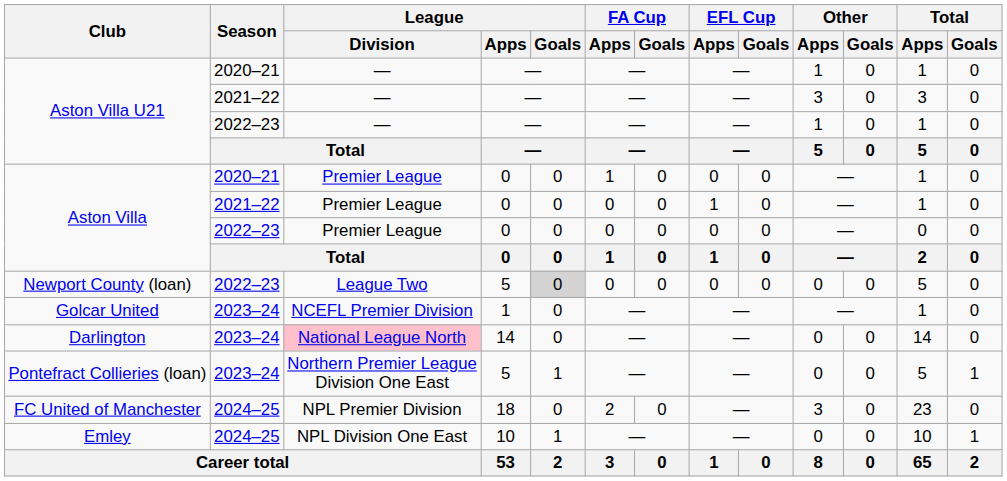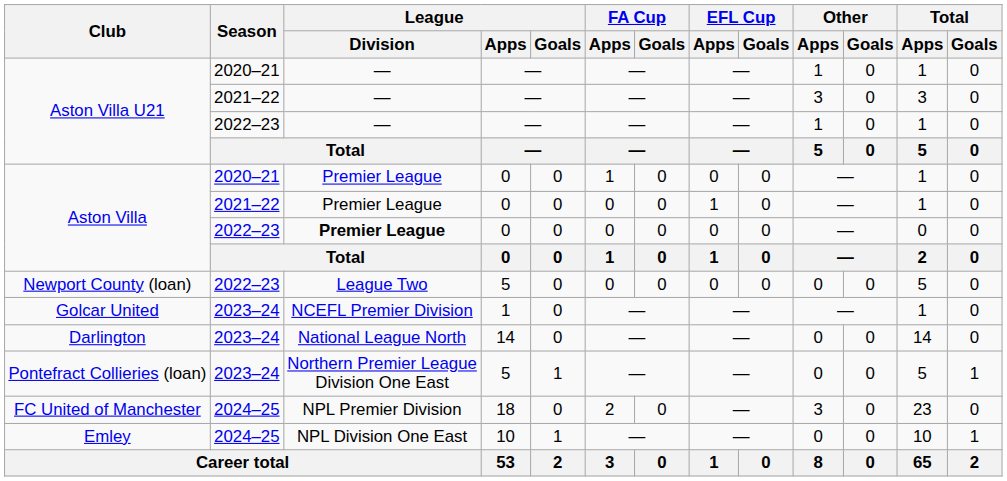(382, 230) normal -> (382, 230) bold
(558, 284) lightgrey background -> (558, 284) no background
(382, 337) pink background -> (382, 337) no background
